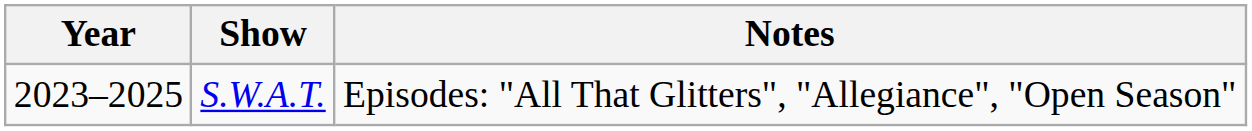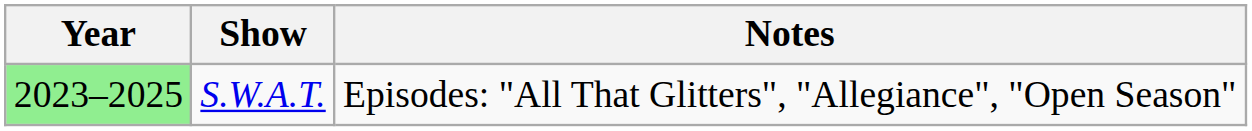(98, 93) no background -> (98, 93) lightgreen background
